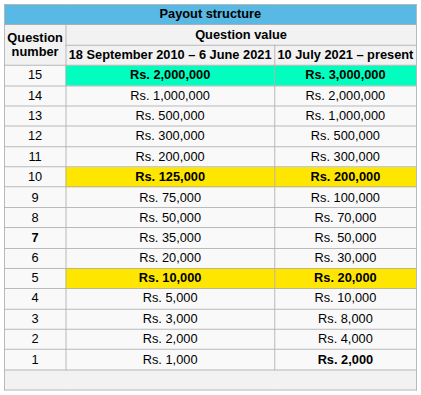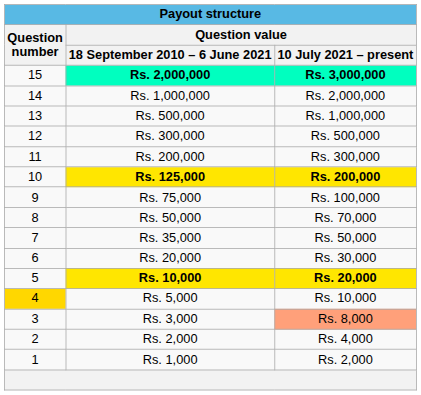(35, 237) bold -> (35, 237) normal
(35, 298) no background -> (35, 298) gold background
(345, 319) no background -> (345, 319) lightsalmon background
(345, 359) bold -> (345, 359) normal
